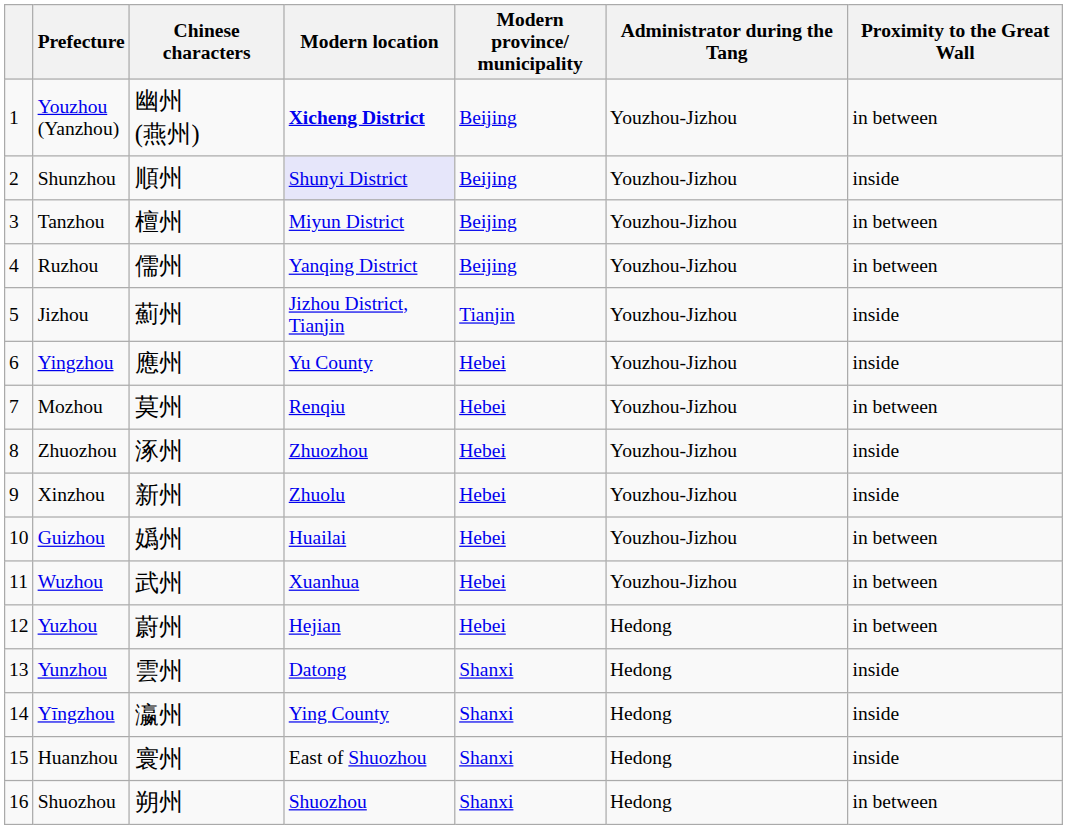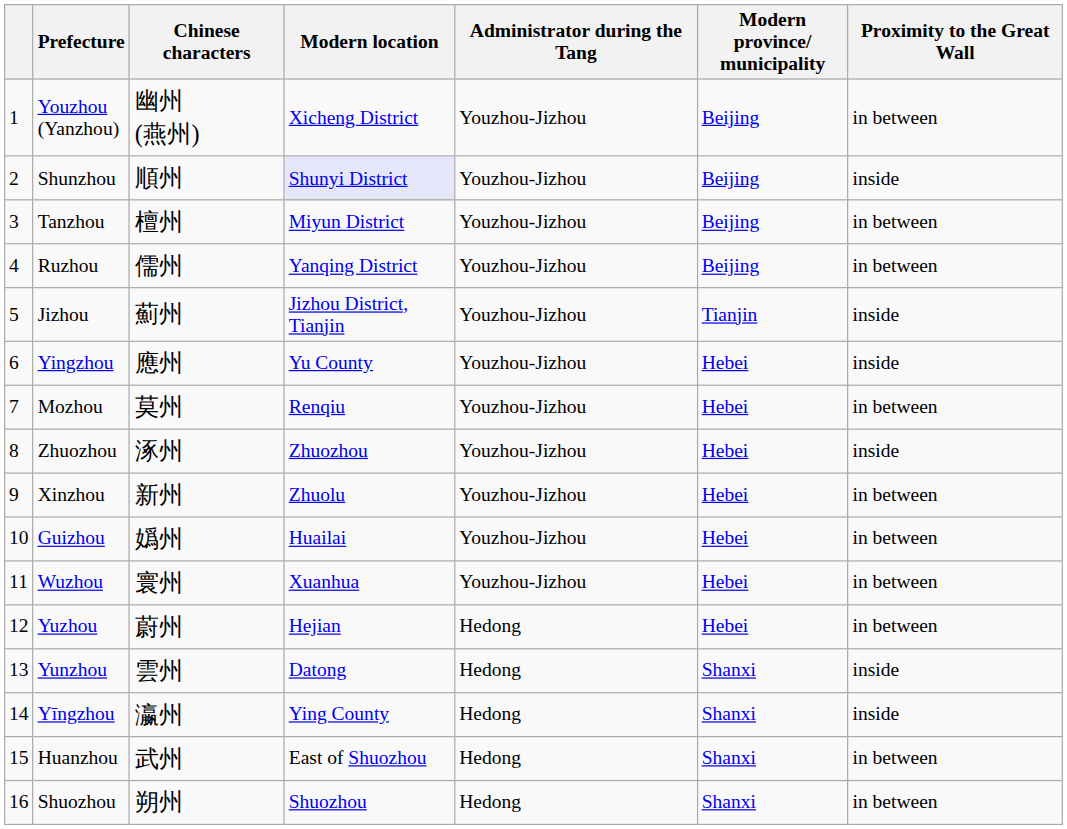columns swapped: (530, 41) <-> (727, 41)
(357, 117) bold -> (354, 117) normal
(876, 494) inside -> (895, 494) in between
(159, 582) 武州 -> (159, 582) 寰州
(159, 758) 寰州 -> (159, 758) 武州
(876, 758) inside -> (895, 758) in between
